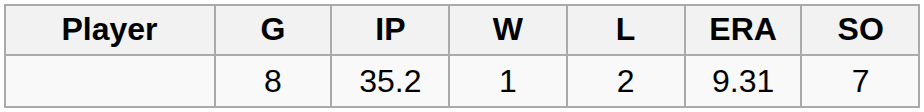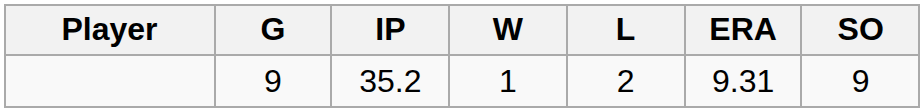(273, 80) 8 -> (273, 80) 9
(861, 80) 7 -> (861, 80) 9
